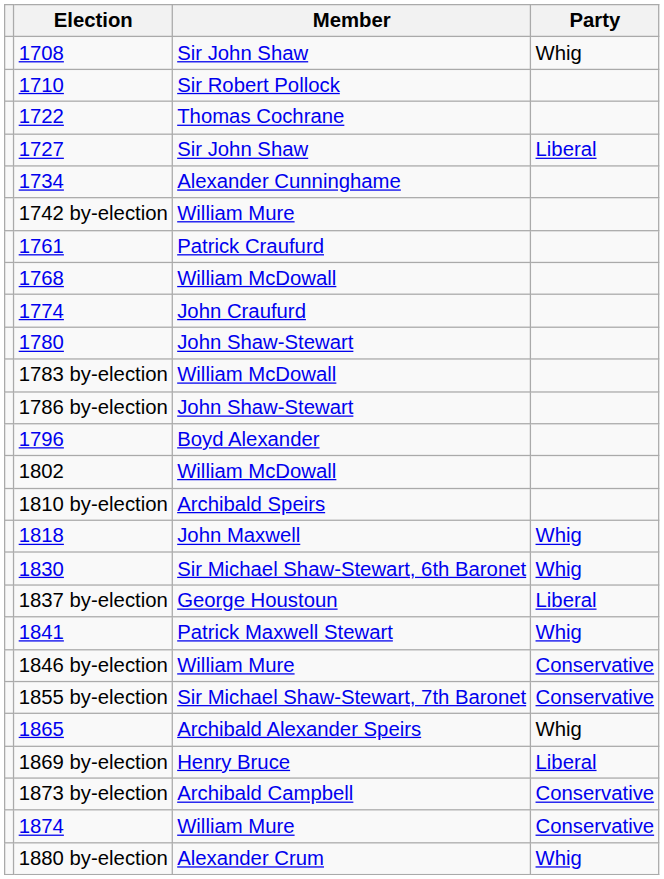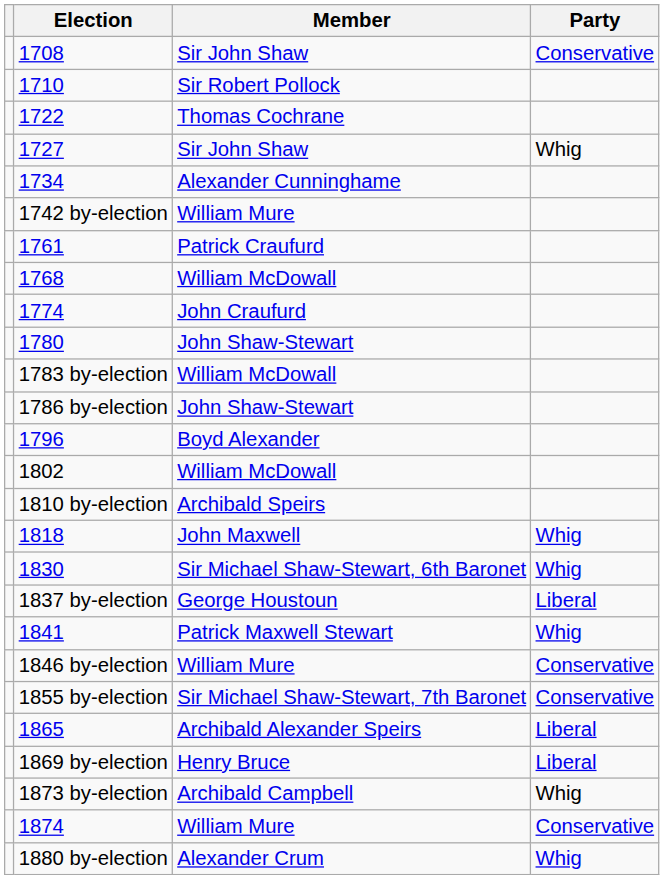(559, 52) Whig -> (595, 52) Conservative
(566, 149) Liberal -> (559, 149) Whig
(559, 729) Whig -> (566, 729) Liberal
(595, 794) Conservative -> (559, 794) Whig
